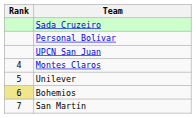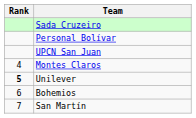(19, 79) normal -> (19, 79) bold
(19, 92) khaki background -> (19, 92) no background
